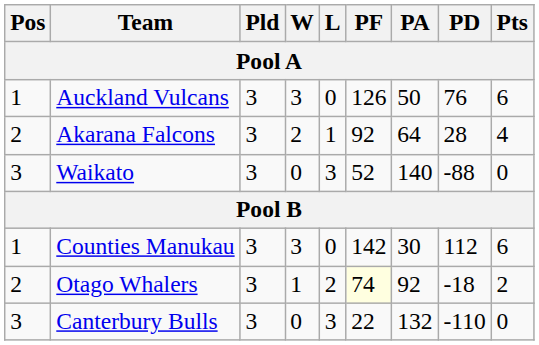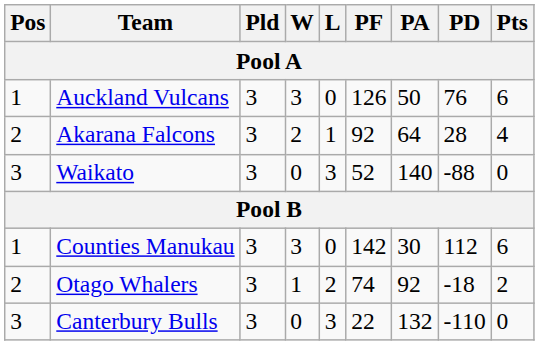(363, 284) lightyellow background -> (363, 284) no background
